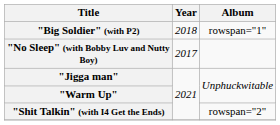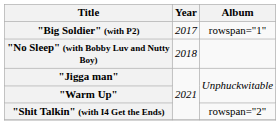(186, 30) 2018 -> (186, 30) 2017
(186, 53) 2017 -> (186, 53) 2018
